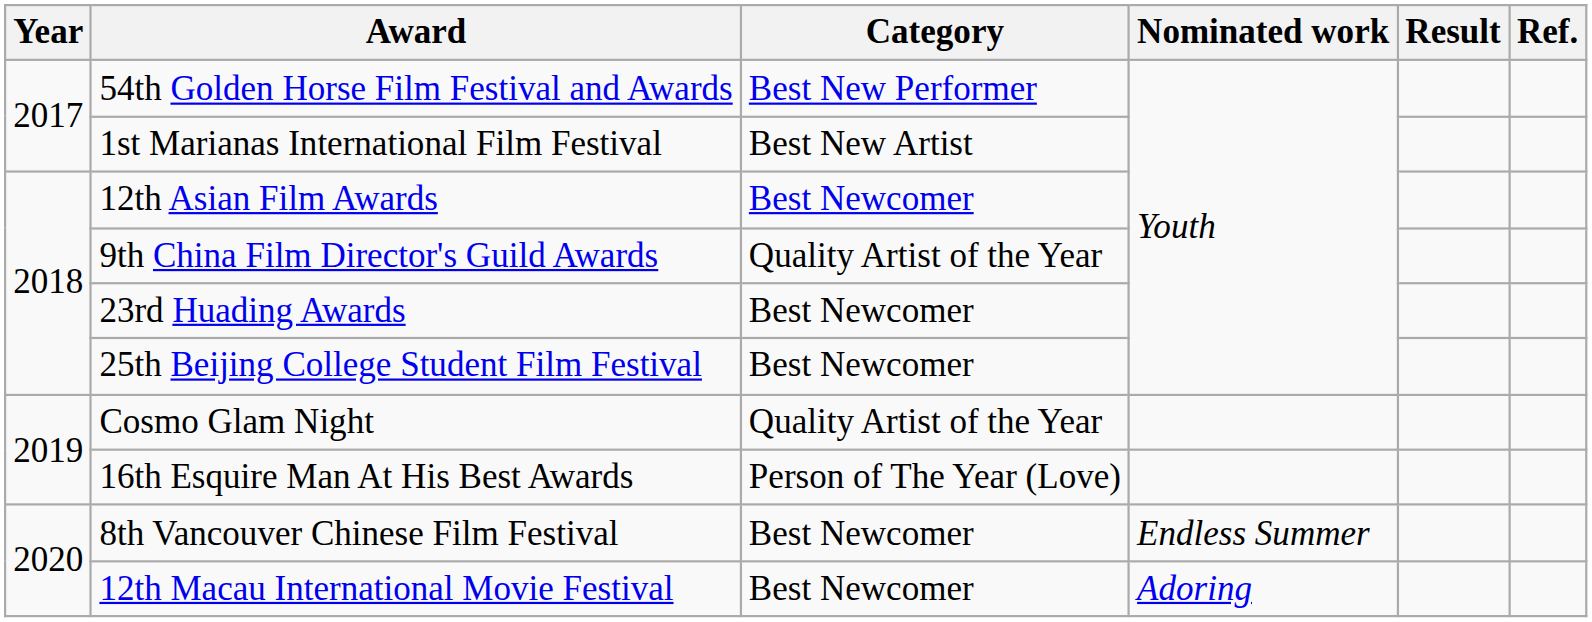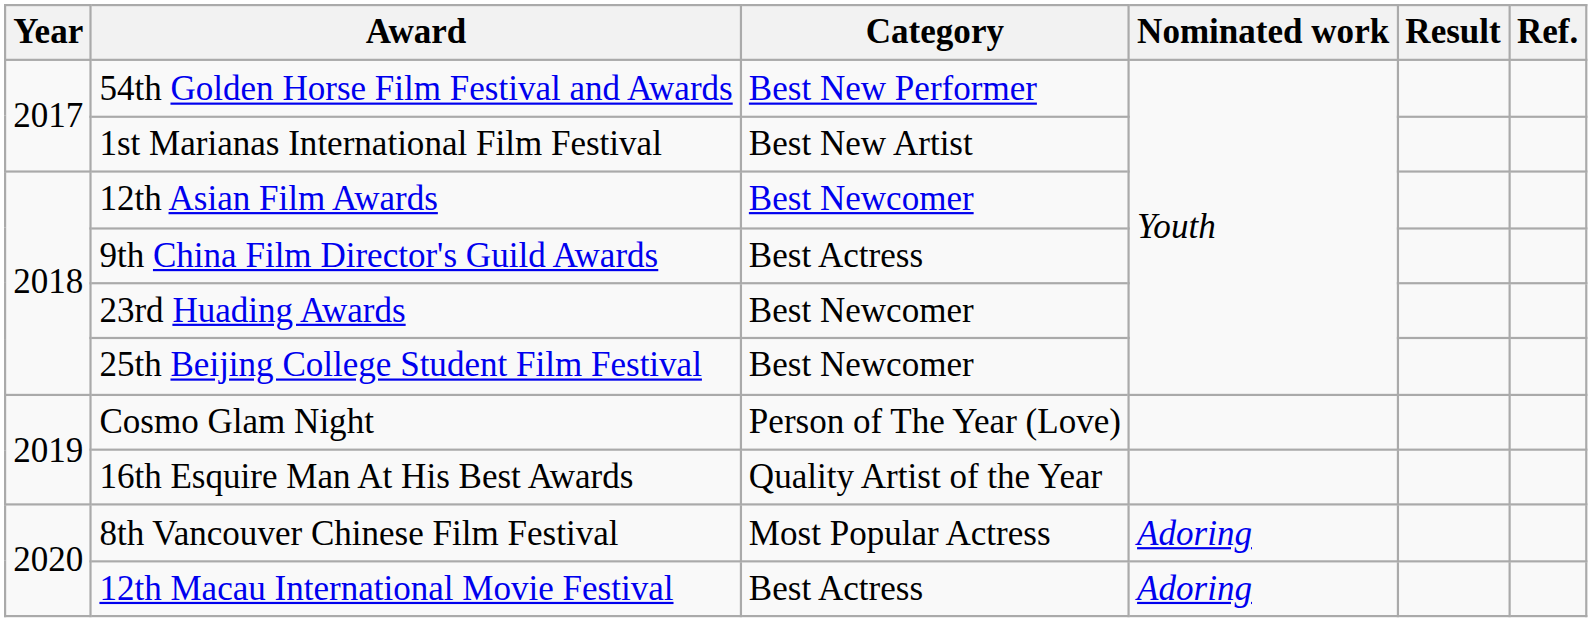(926, 254) Quality Artist of the Year -> (836, 254) Best Actress
(926, 421) Quality Artist of the Year -> (935, 421) Person of The Year (Love)
(935, 476) Person of The Year (Love) -> (926, 476) Quality Artist of the Year
(861, 532) Best Newcomer -> (900, 532) Most Popular Actress
(1253, 532) Endless Summer -> (1195, 532) Adoring
(861, 587) Best Newcomer -> (836, 587) Best Actress
